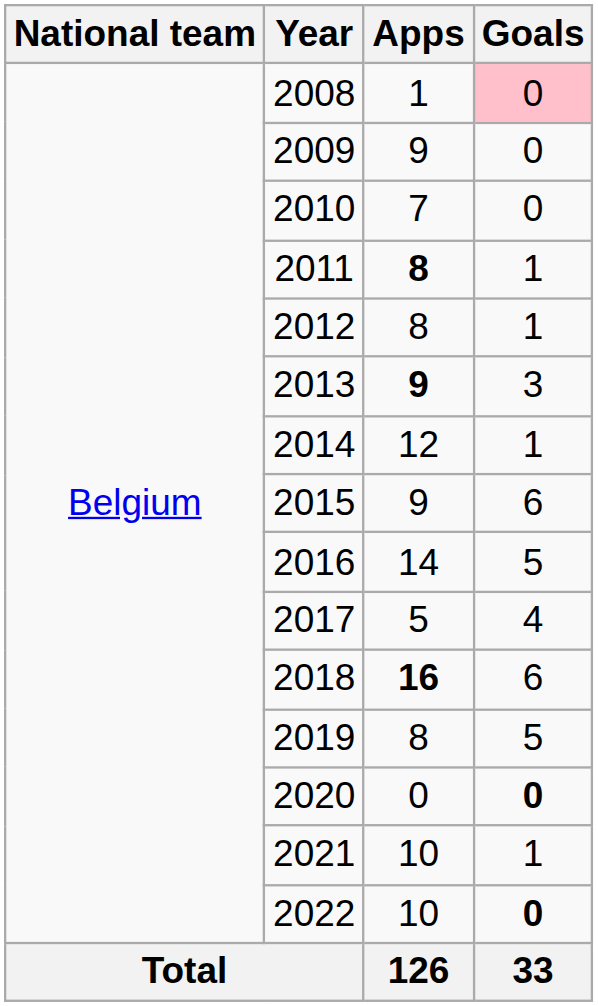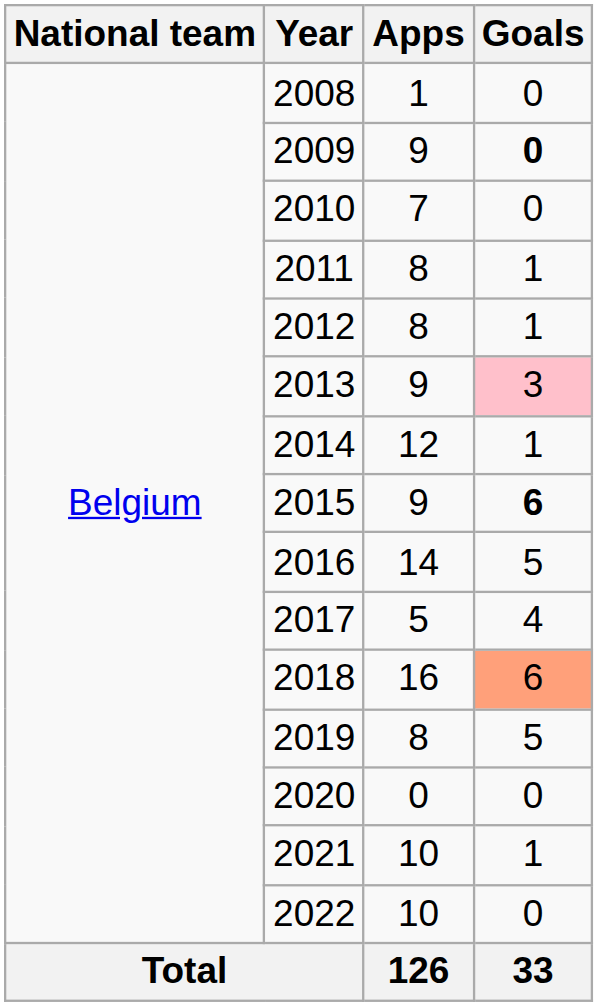(533, 92) pink background -> (533, 92) no background
(533, 151) normal -> (533, 151) bold
(419, 268) bold -> (419, 268) normal
(419, 385) bold -> (419, 385) normal
(533, 385) no background -> (533, 385) pink background
(533, 502) normal -> (533, 502) bold
(419, 678) bold -> (419, 678) normal
(533, 678) no background -> (533, 678) lightsalmon background
(533, 795) bold -> (533, 795) normal
(533, 913) bold -> (533, 913) normal
